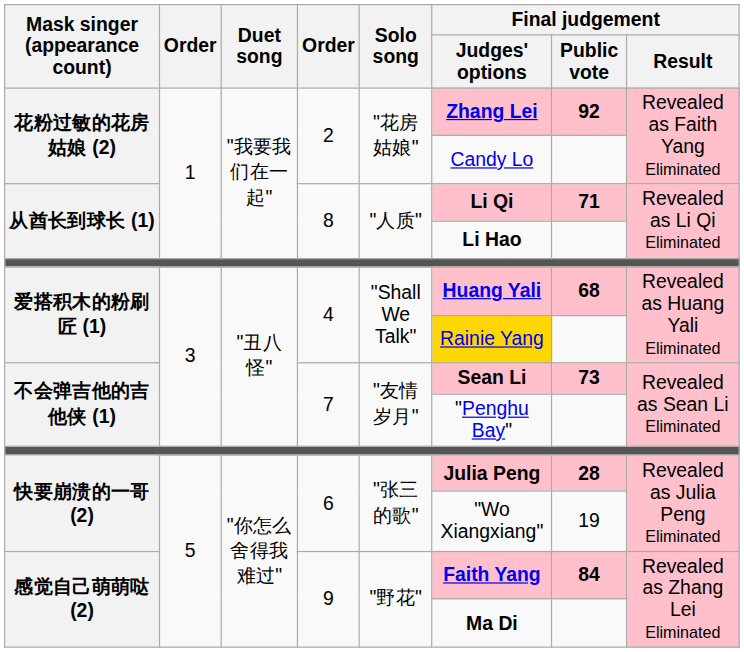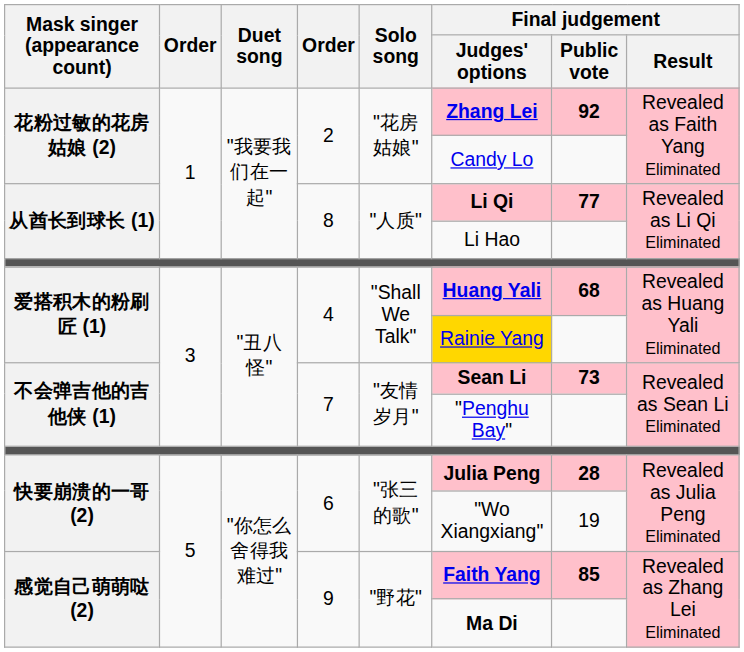(589, 202) 71 -> (589, 202) 77
(492, 239) bold -> (492, 239) normal
(589, 575) 84 -> (589, 575) 85
